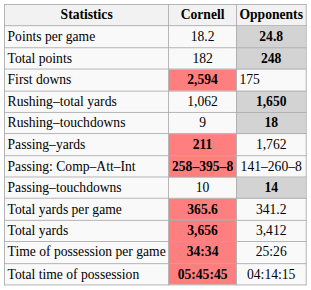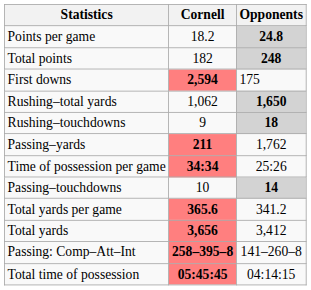rows swapped: (72, 166) <-> (87, 252)
